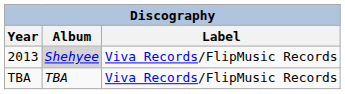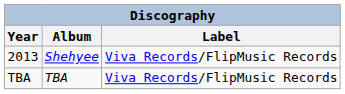(72, 57) lightgrey background -> (72, 57) no background
